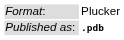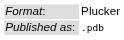(93, 27) bold -> (93, 28) normal
